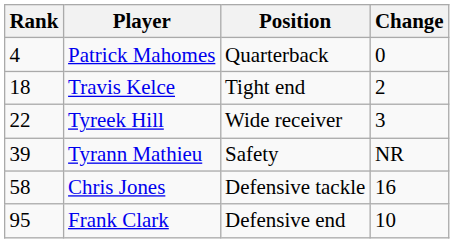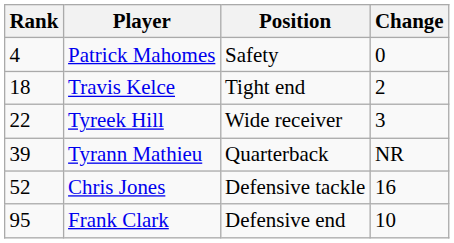(277, 54) Quarterback -> (252, 54) Safety
(252, 154) Safety -> (277, 154) Quarterback
(20, 187) 58 -> (20, 187) 52
